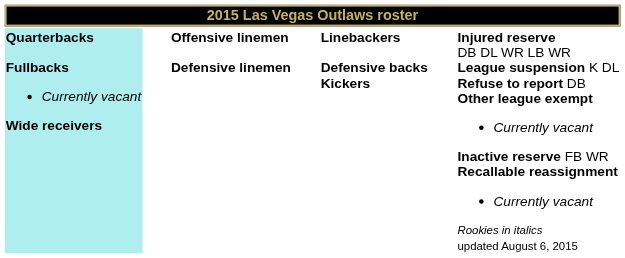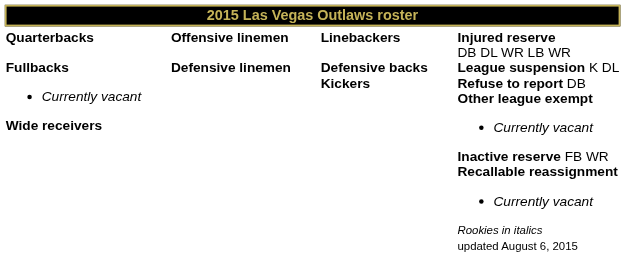(73, 81) paleturquoise background -> (73, 81) no background
